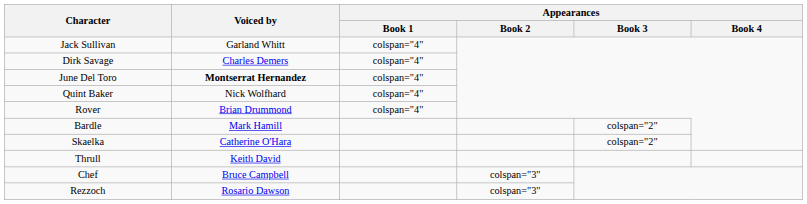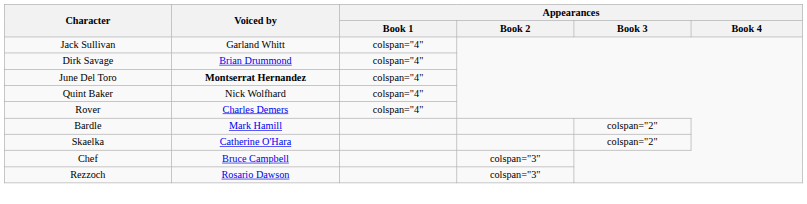(255, 61) Charles Demers -> (255, 61) Brian Drummond
(255, 110) Brian Drummond -> (255, 110) Charles Demers
- row: (88, 158)
